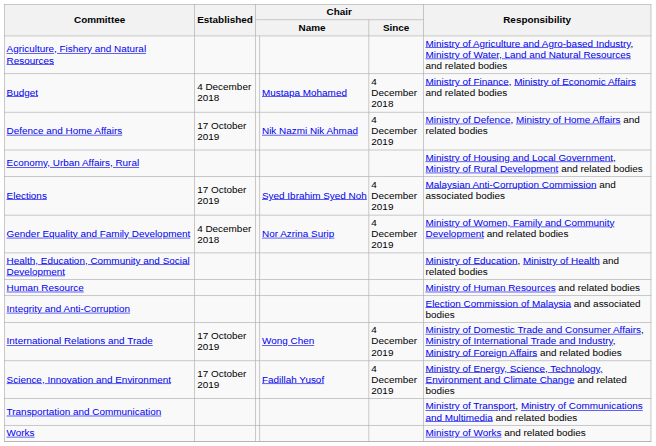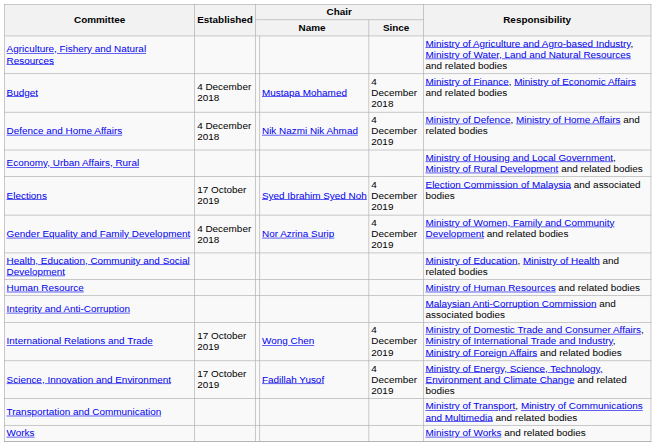(222, 131) 17 October 2019 -> (224, 131) 4 December 2018
(521, 190) Malaysian Anti-Corruption Commission and associated bodies -> (533, 190) Election Commission of Malaysia and associated bodies
(533, 309) Election Commission of Malaysia and associated bodies -> (521, 309) Malaysian Anti-Corruption Commission and associated bodies
